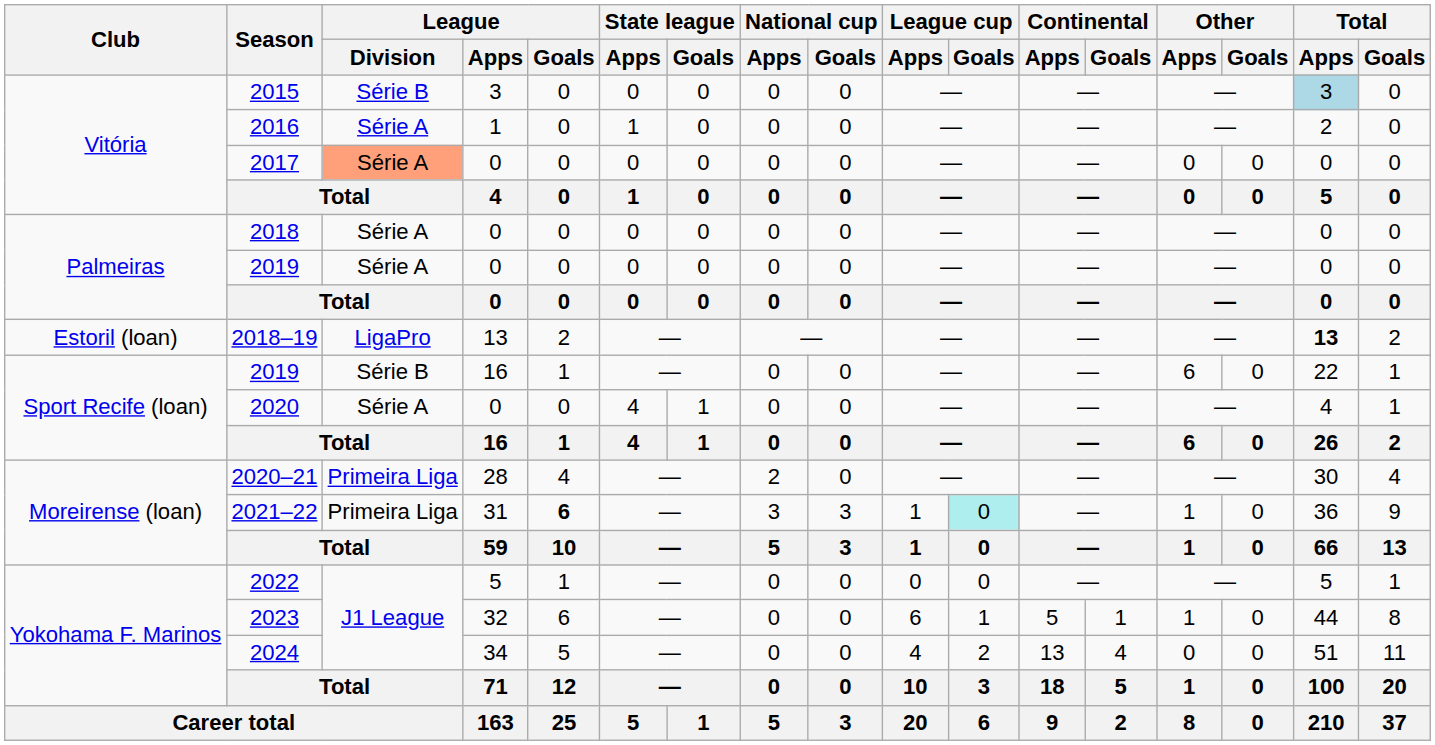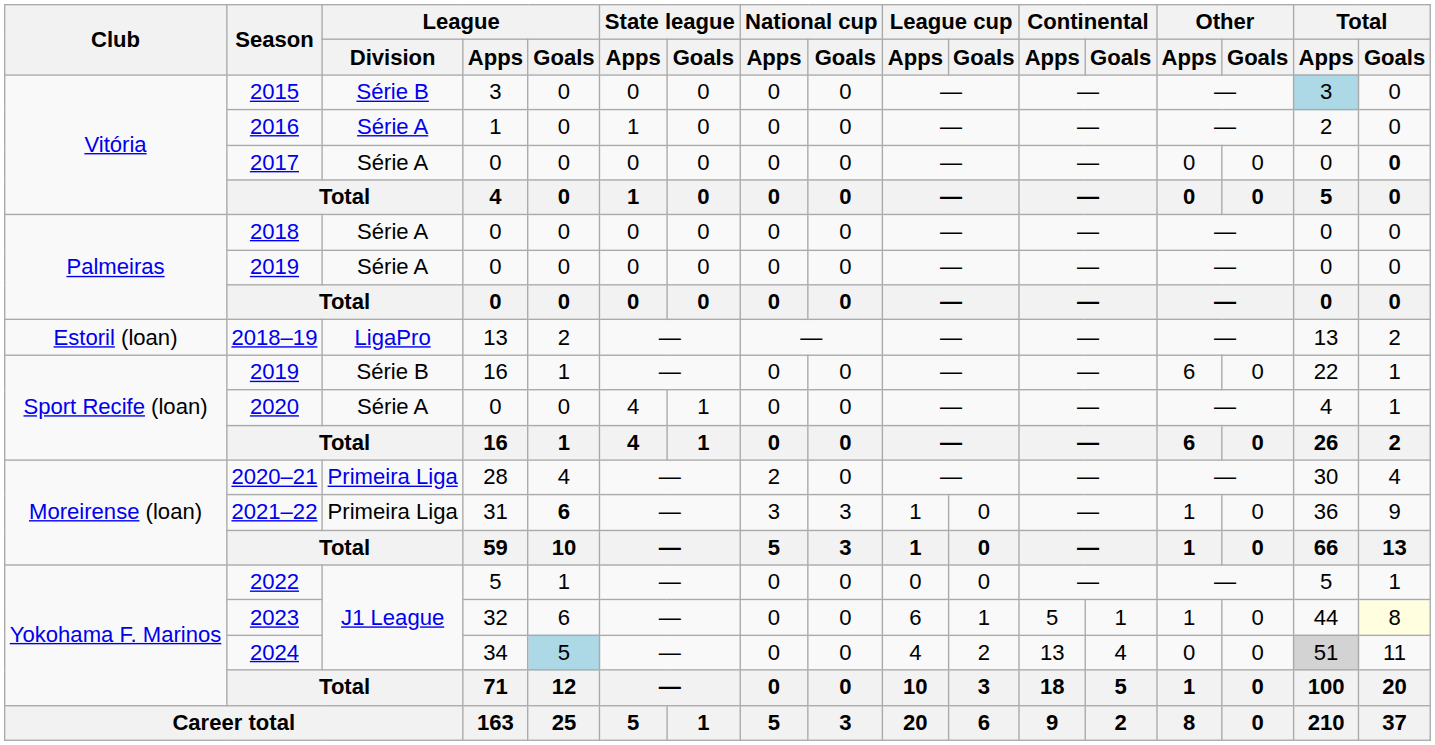(393, 162) lightsalmon background -> (393, 162) no background
(1395, 162) normal -> (1395, 162) bold
(1326, 337) bold -> (1326, 337) normal
(984, 512) paleturquoise background -> (984, 512) no background
(1395, 617) no background -> (1395, 617) lightyellow background
(564, 652) no background -> (564, 652) lightblue background
(1326, 652) no background -> (1326, 652) lightgrey background
